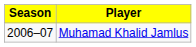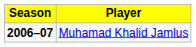(30, 32) normal -> (30, 32) bold
